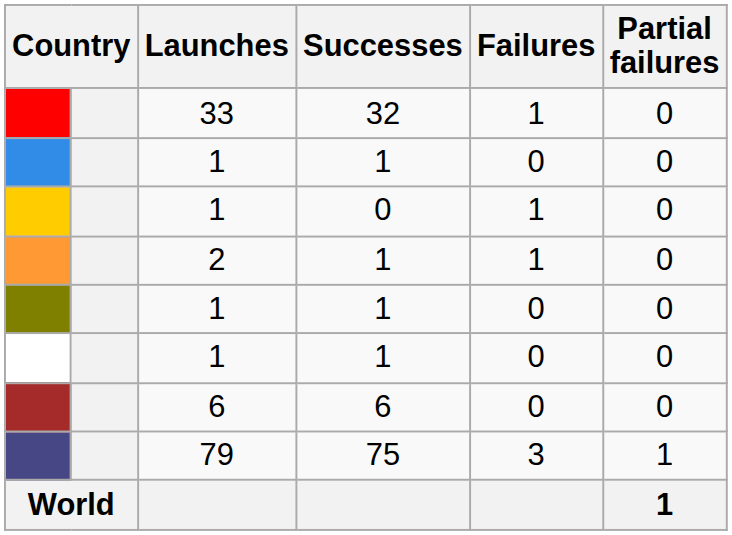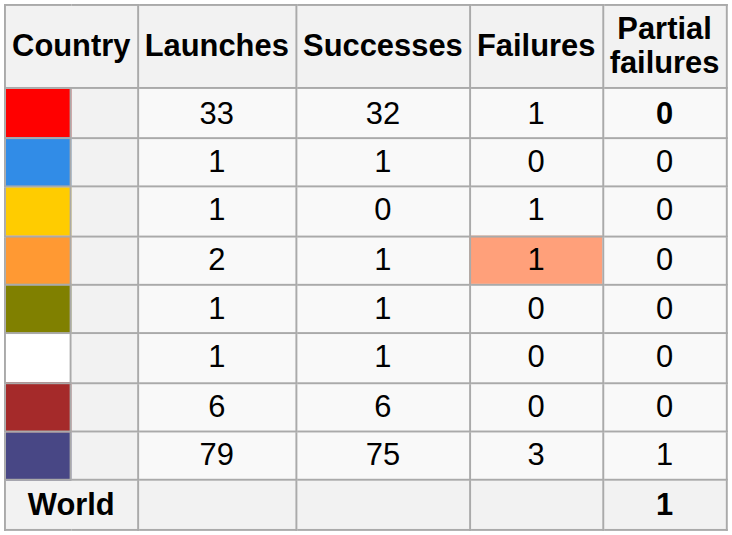(665, 112) normal -> (665, 112) bold
(536, 259) no background -> (536, 259) lightsalmon background
